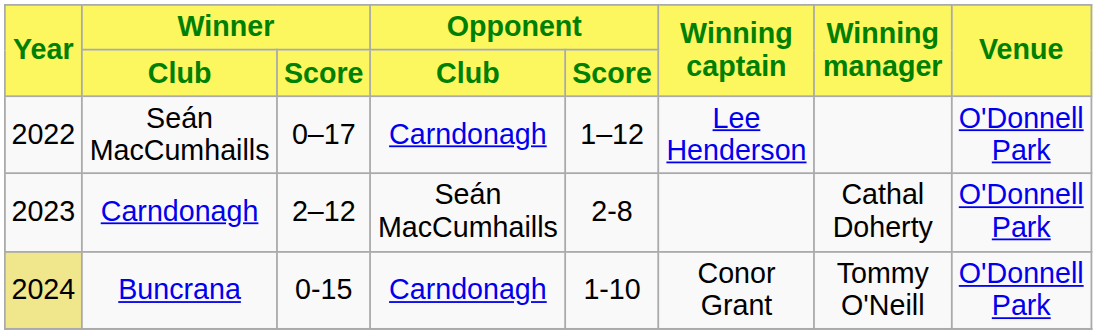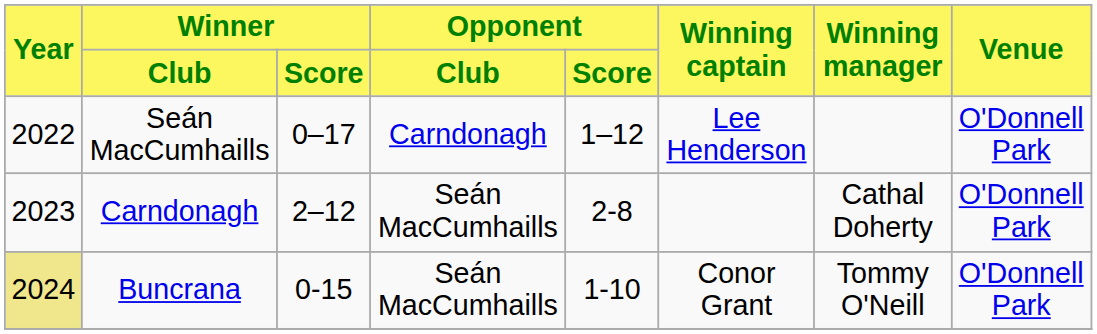(468, 289) Carndonagh -> (468, 289) Seán MacCumhaills
